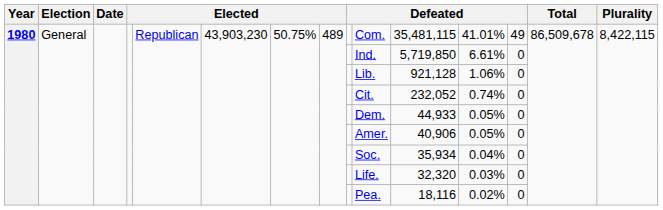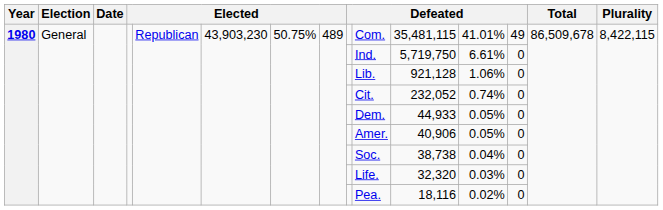(428, 54) 5,719,850 -> (428, 54) 5,719,750
(437, 154) 35,934 -> (437, 154) 38,738
